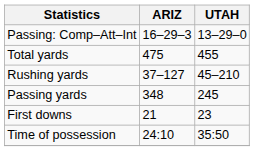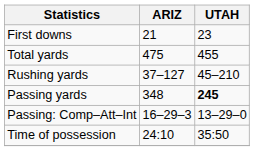rows swapped: (40, 115) <-> (72, 35)
(208, 95) normal -> (208, 95) bold
